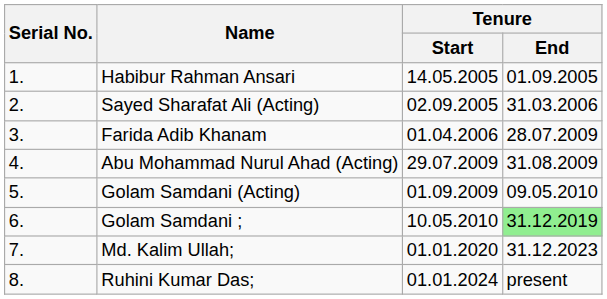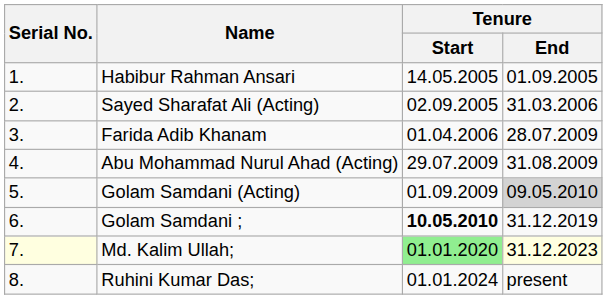(552, 192) no background -> (552, 192) lightgrey background
(452, 221) normal -> (452, 221) bold
(552, 221) lightgreen background -> (552, 221) no background
(16, 250) no background -> (16, 250) lightyellow background
(452, 250) no background -> (452, 250) lightgreen background
(552, 250) no background -> (552, 250) lightyellow background
